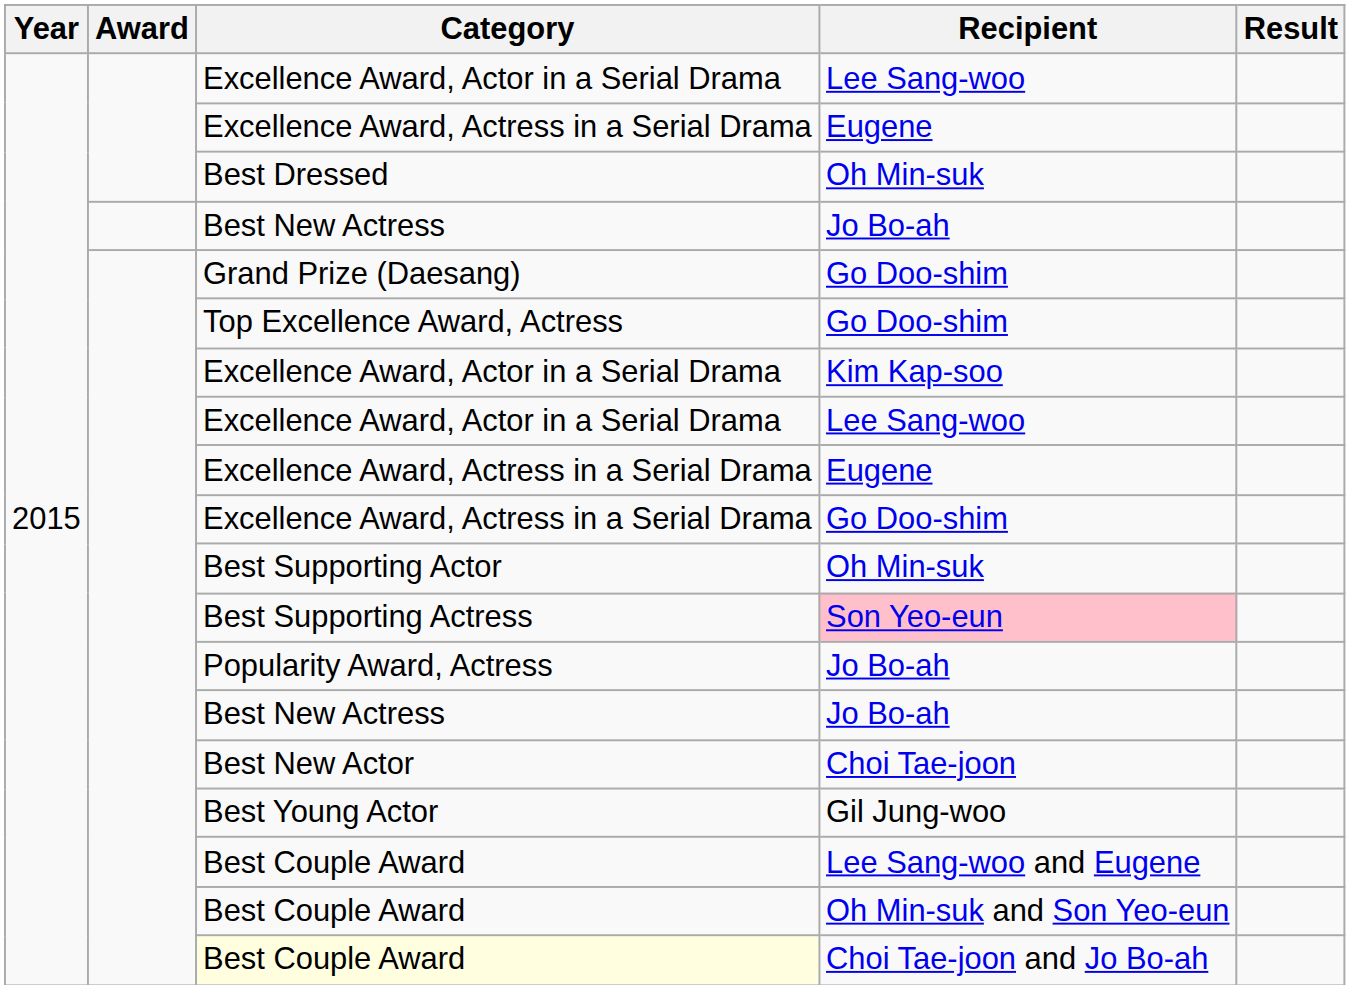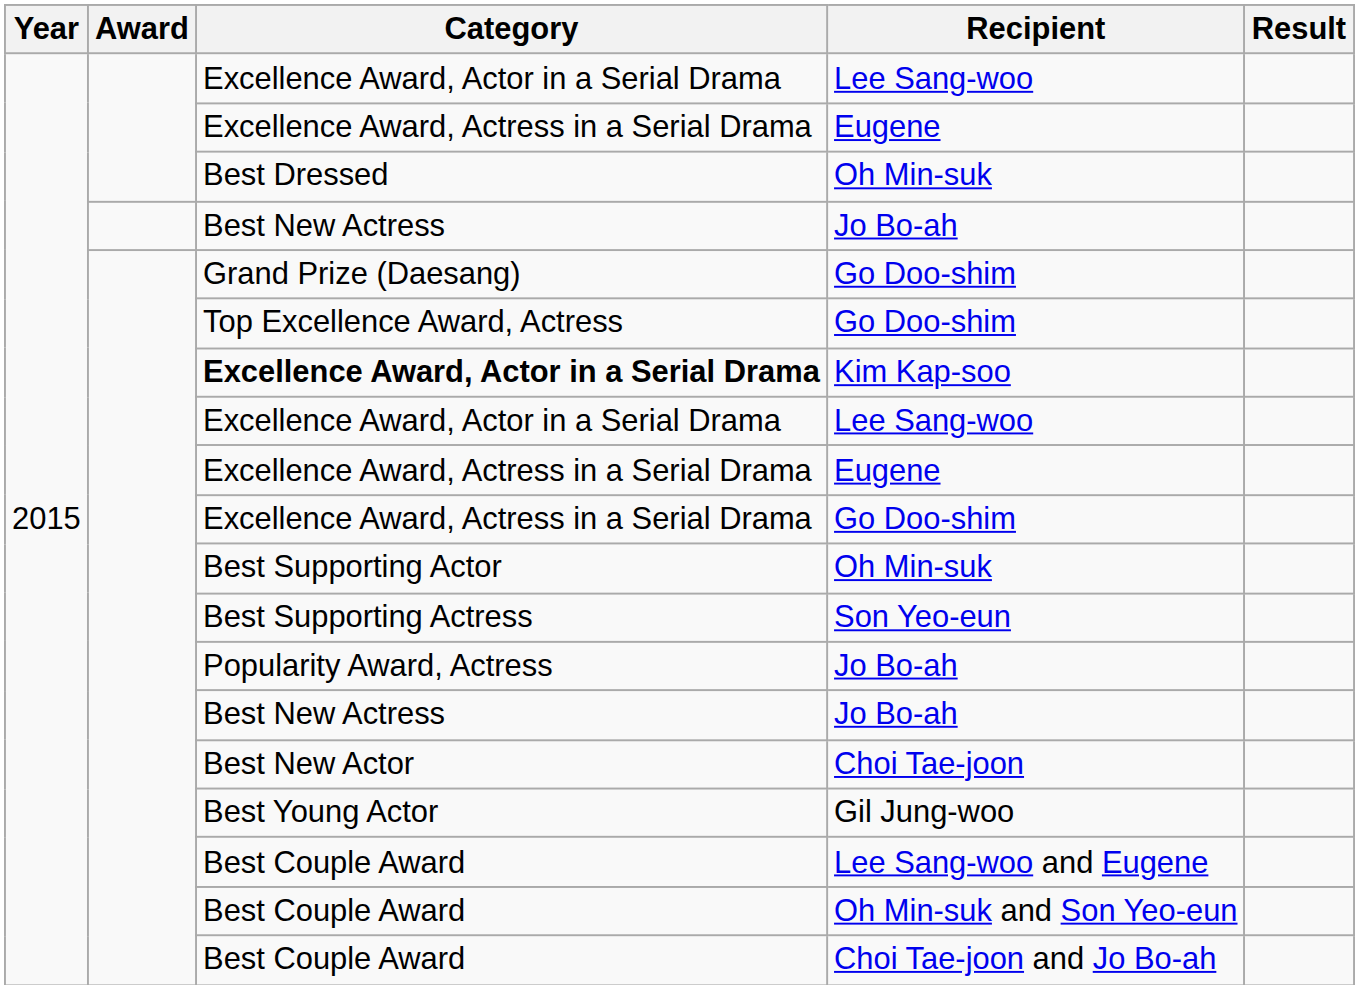(492, 371) normal -> (511, 371) bold
(914, 616) pink background -> (922, 616) no background
(334, 959) lightyellow background -> (334, 959) no background
